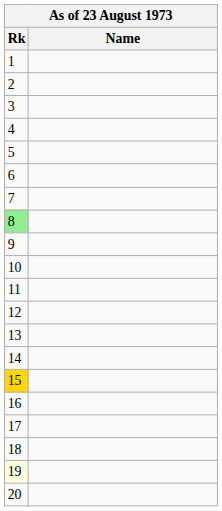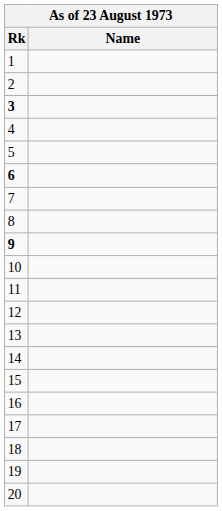(11, 107) normal -> (11, 107) bold
(11, 175) normal -> (11, 175) bold
(11, 221) lightgreen background -> (11, 221) no background
(11, 244) normal -> (11, 244) bold
(15, 381) gold background -> (15, 381) no background
(15, 472) lightyellow background -> (15, 472) no background
